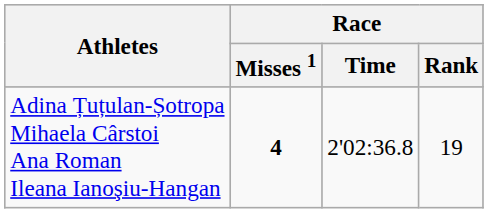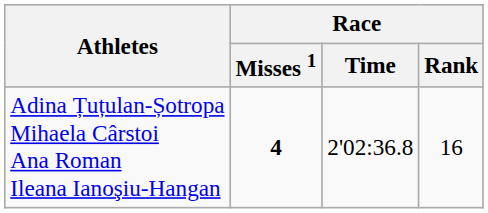(451, 147) 19 -> (451, 147) 16
